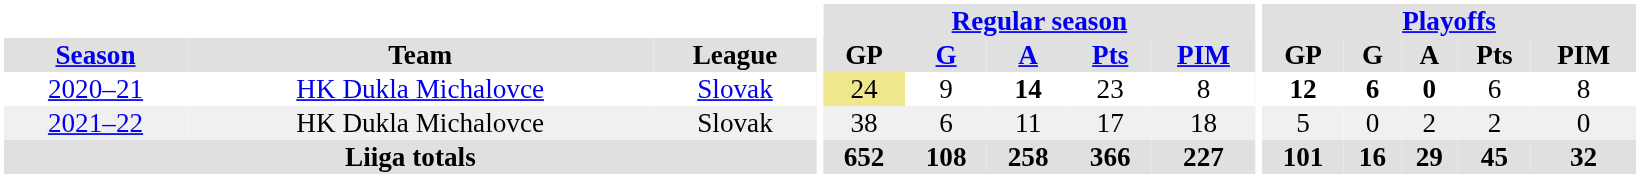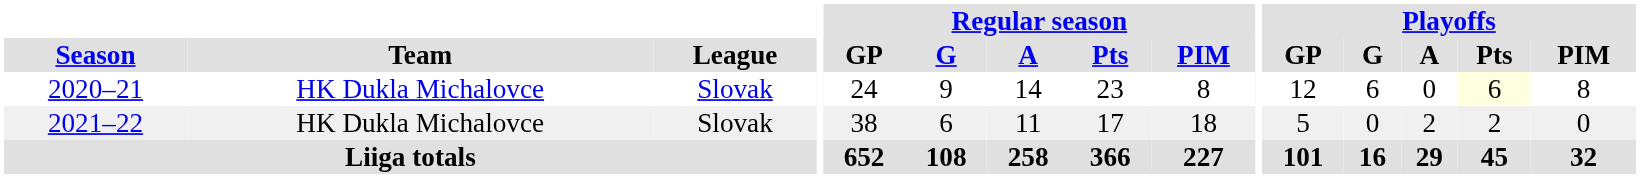(864, 88) khaki background -> (864, 88) no background
(1028, 88) bold -> (1028, 88) normal
(1303, 88) bold -> (1303, 88) normal
(1372, 88) bold -> (1372, 88) normal
(1429, 88) bold -> (1429, 88) normal
(1494, 88) no background -> (1494, 88) lightyellow background
